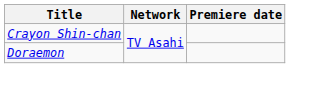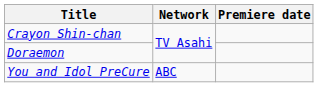+ row: (78, 72)
